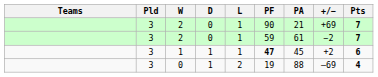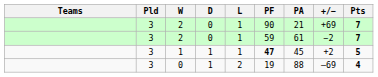(358, 52) 6 -> (358, 52) 5
